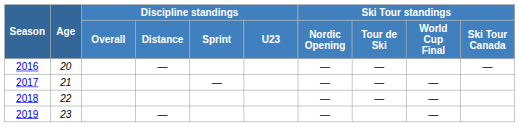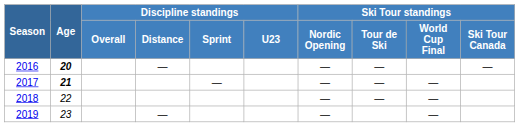(66, 67) normal -> (66, 67) bold
(66, 83) normal -> (66, 83) bold
